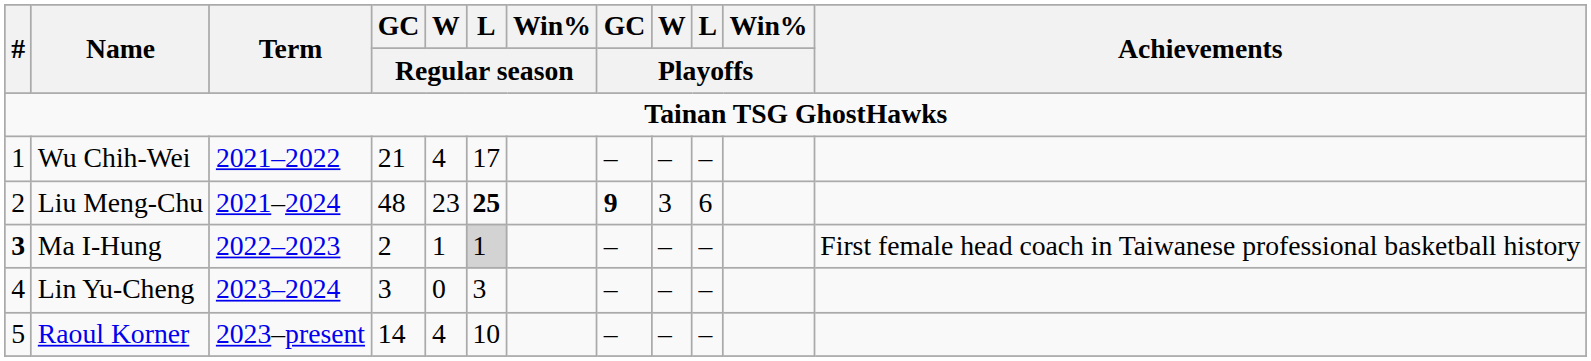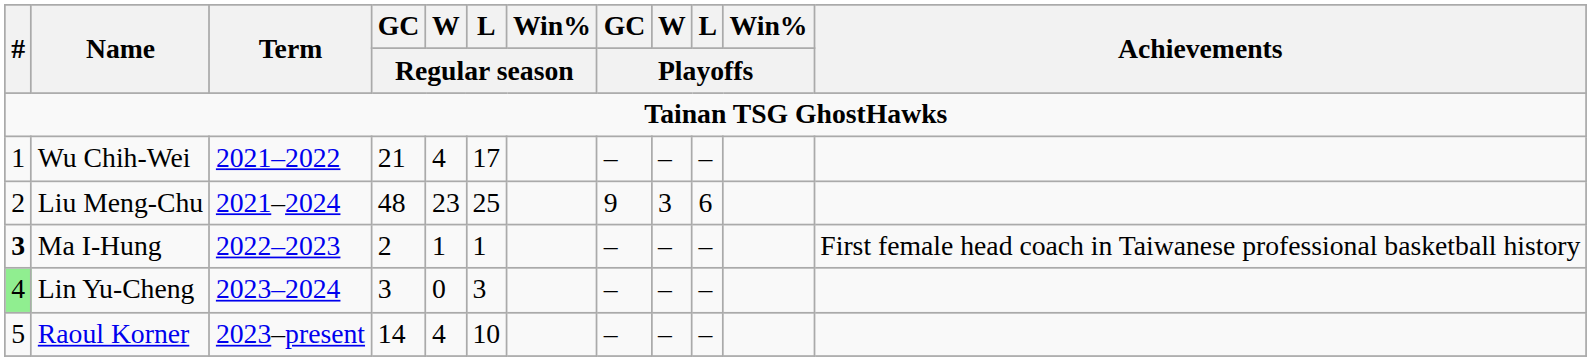(486, 202) bold -> (486, 202) normal
(611, 202) bold -> (611, 202) normal
(479, 245) lightgrey background -> (479, 245) no background
(18, 289) no background -> (18, 289) lightgreen background
